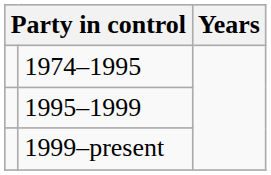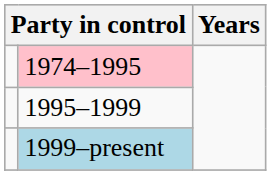(83, 66) no background -> (83, 66) pink background
(94, 148) no background -> (94, 148) lightblue background
